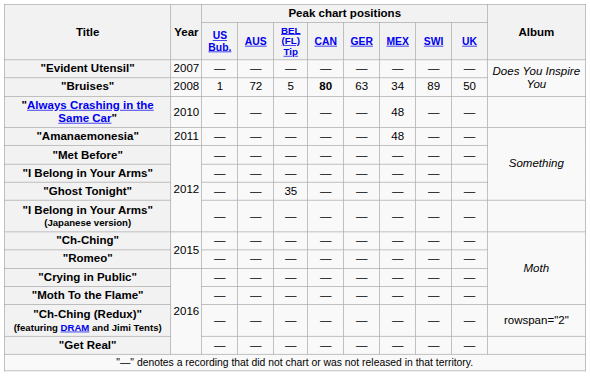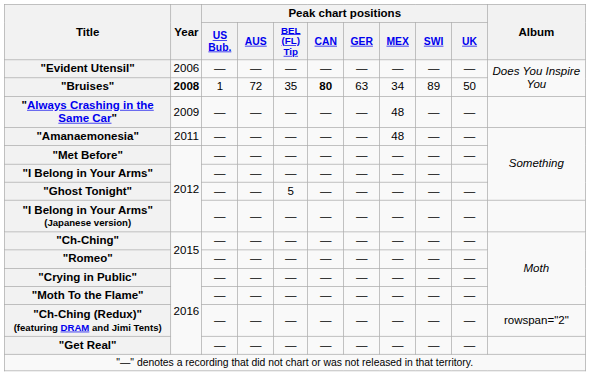(186, 68) 2007 -> (186, 68) 2006
(186, 87) normal -> (186, 87) bold
(291, 87) 5 -> (291, 87) 35
(186, 111) 2010 -> (186, 111) 2009
(291, 191) 35 -> (291, 191) 5
